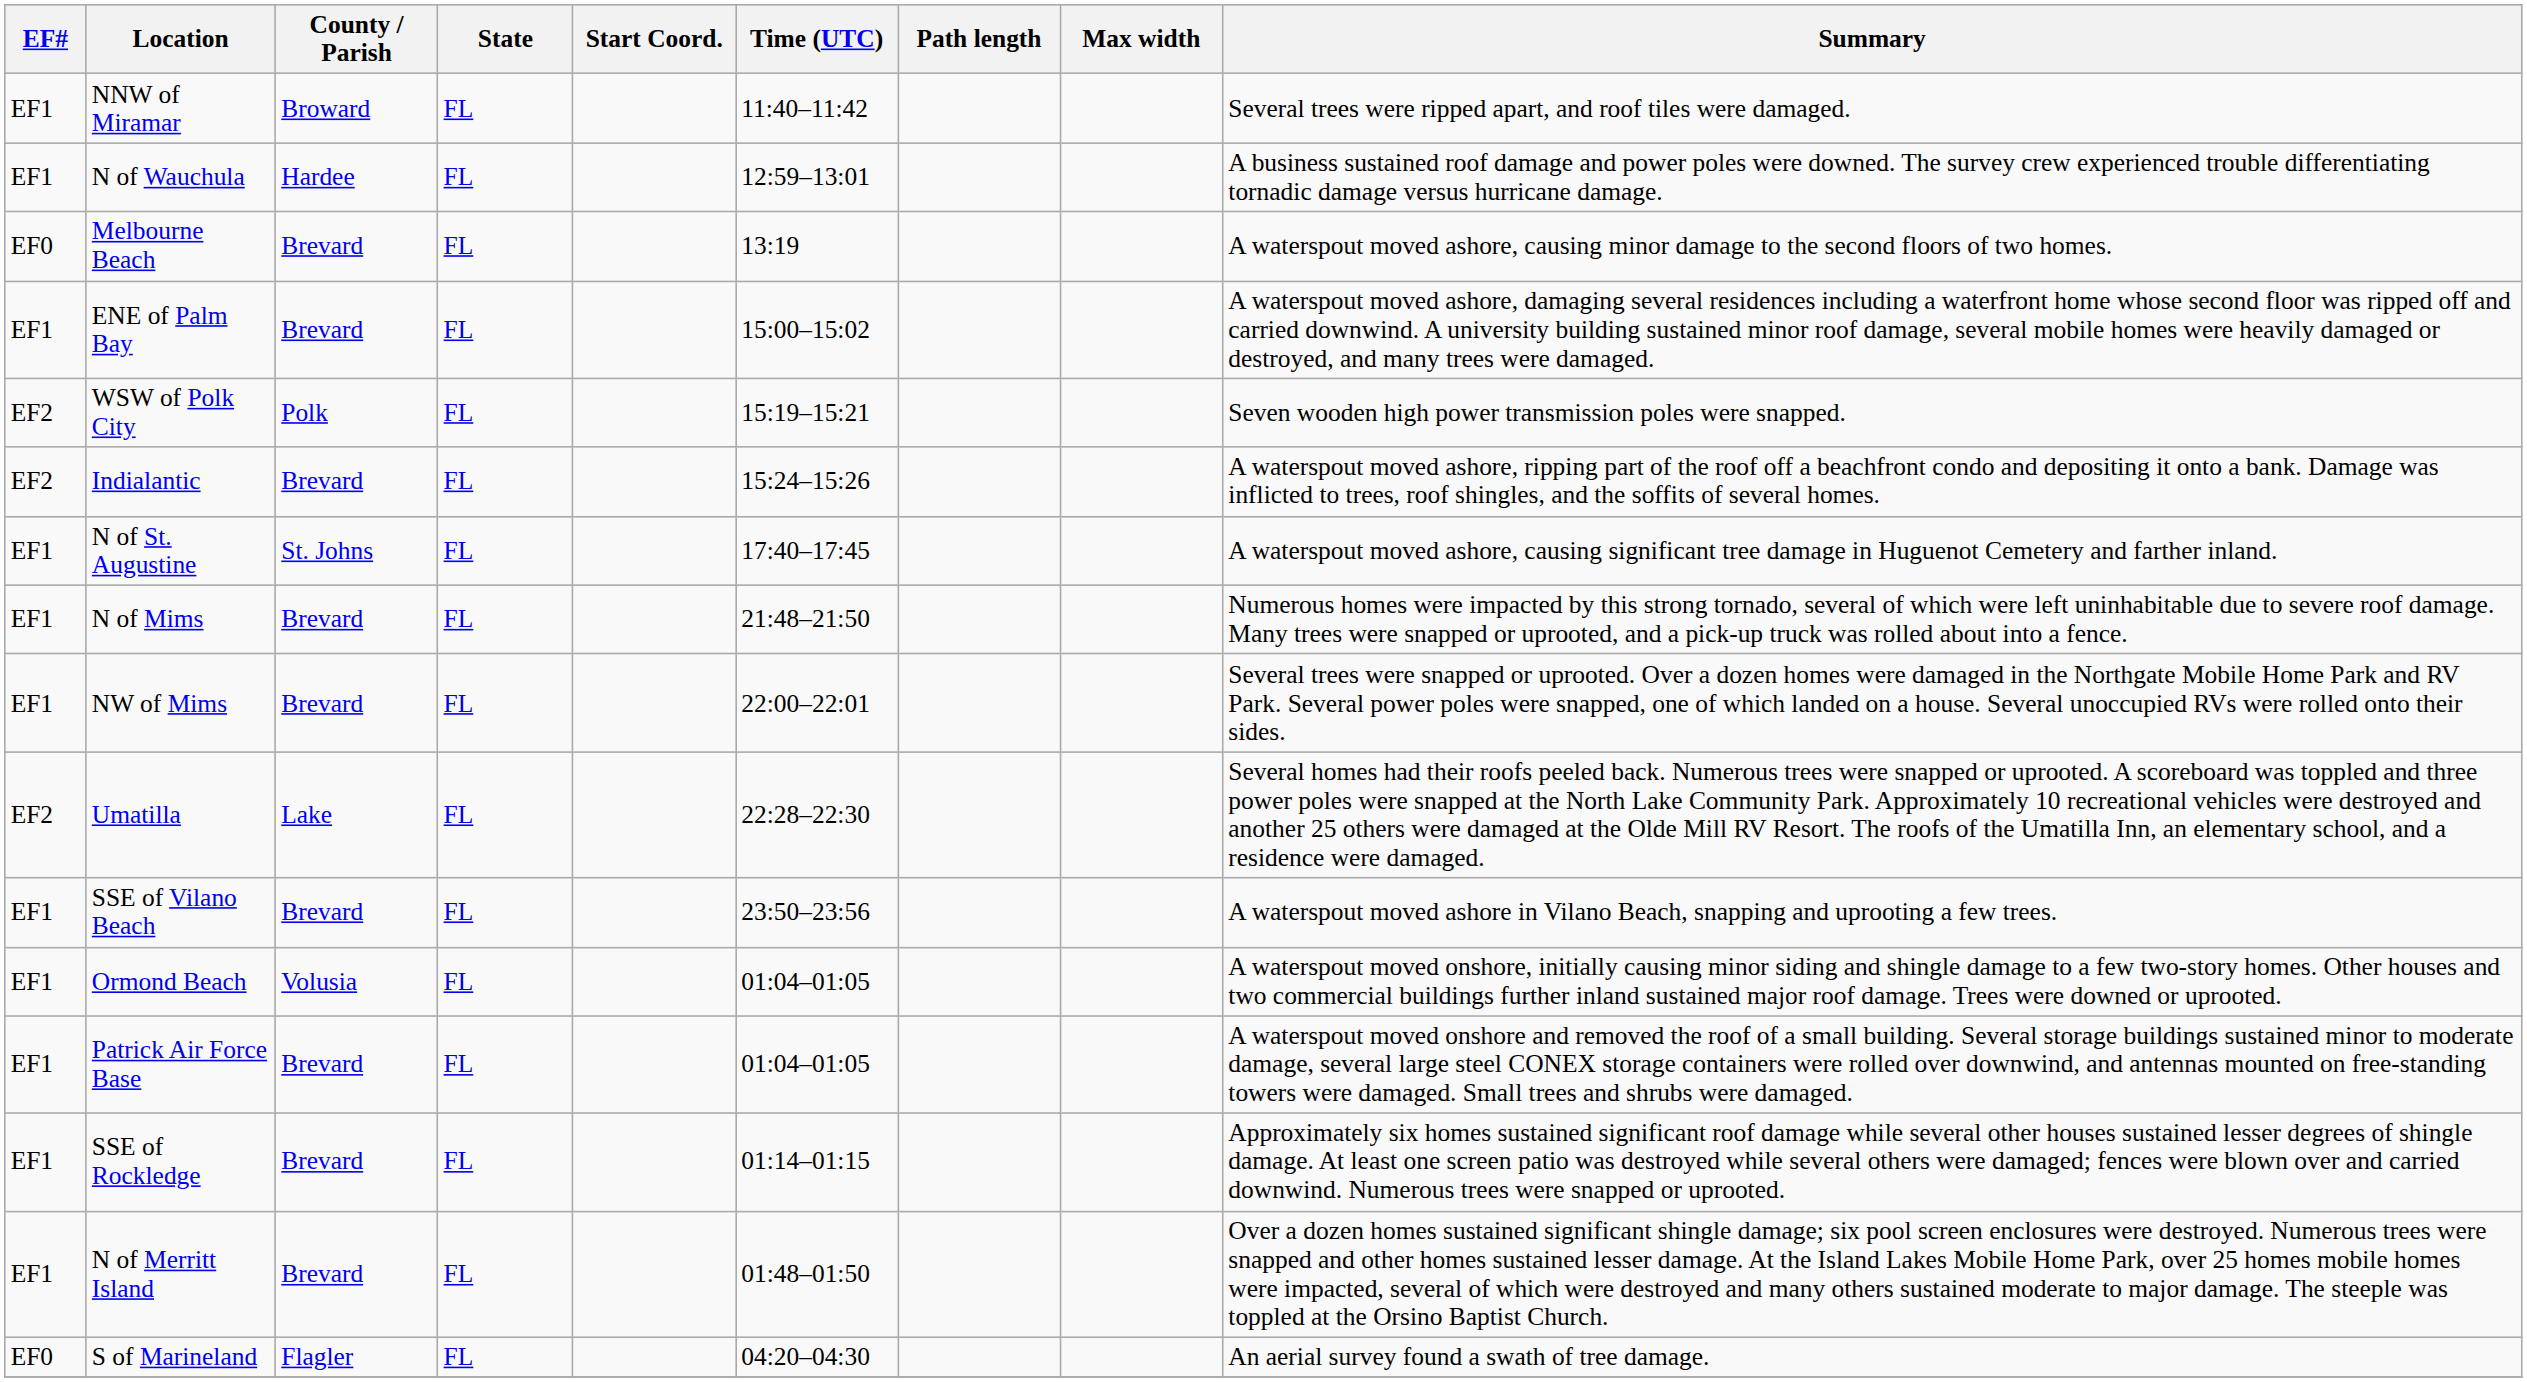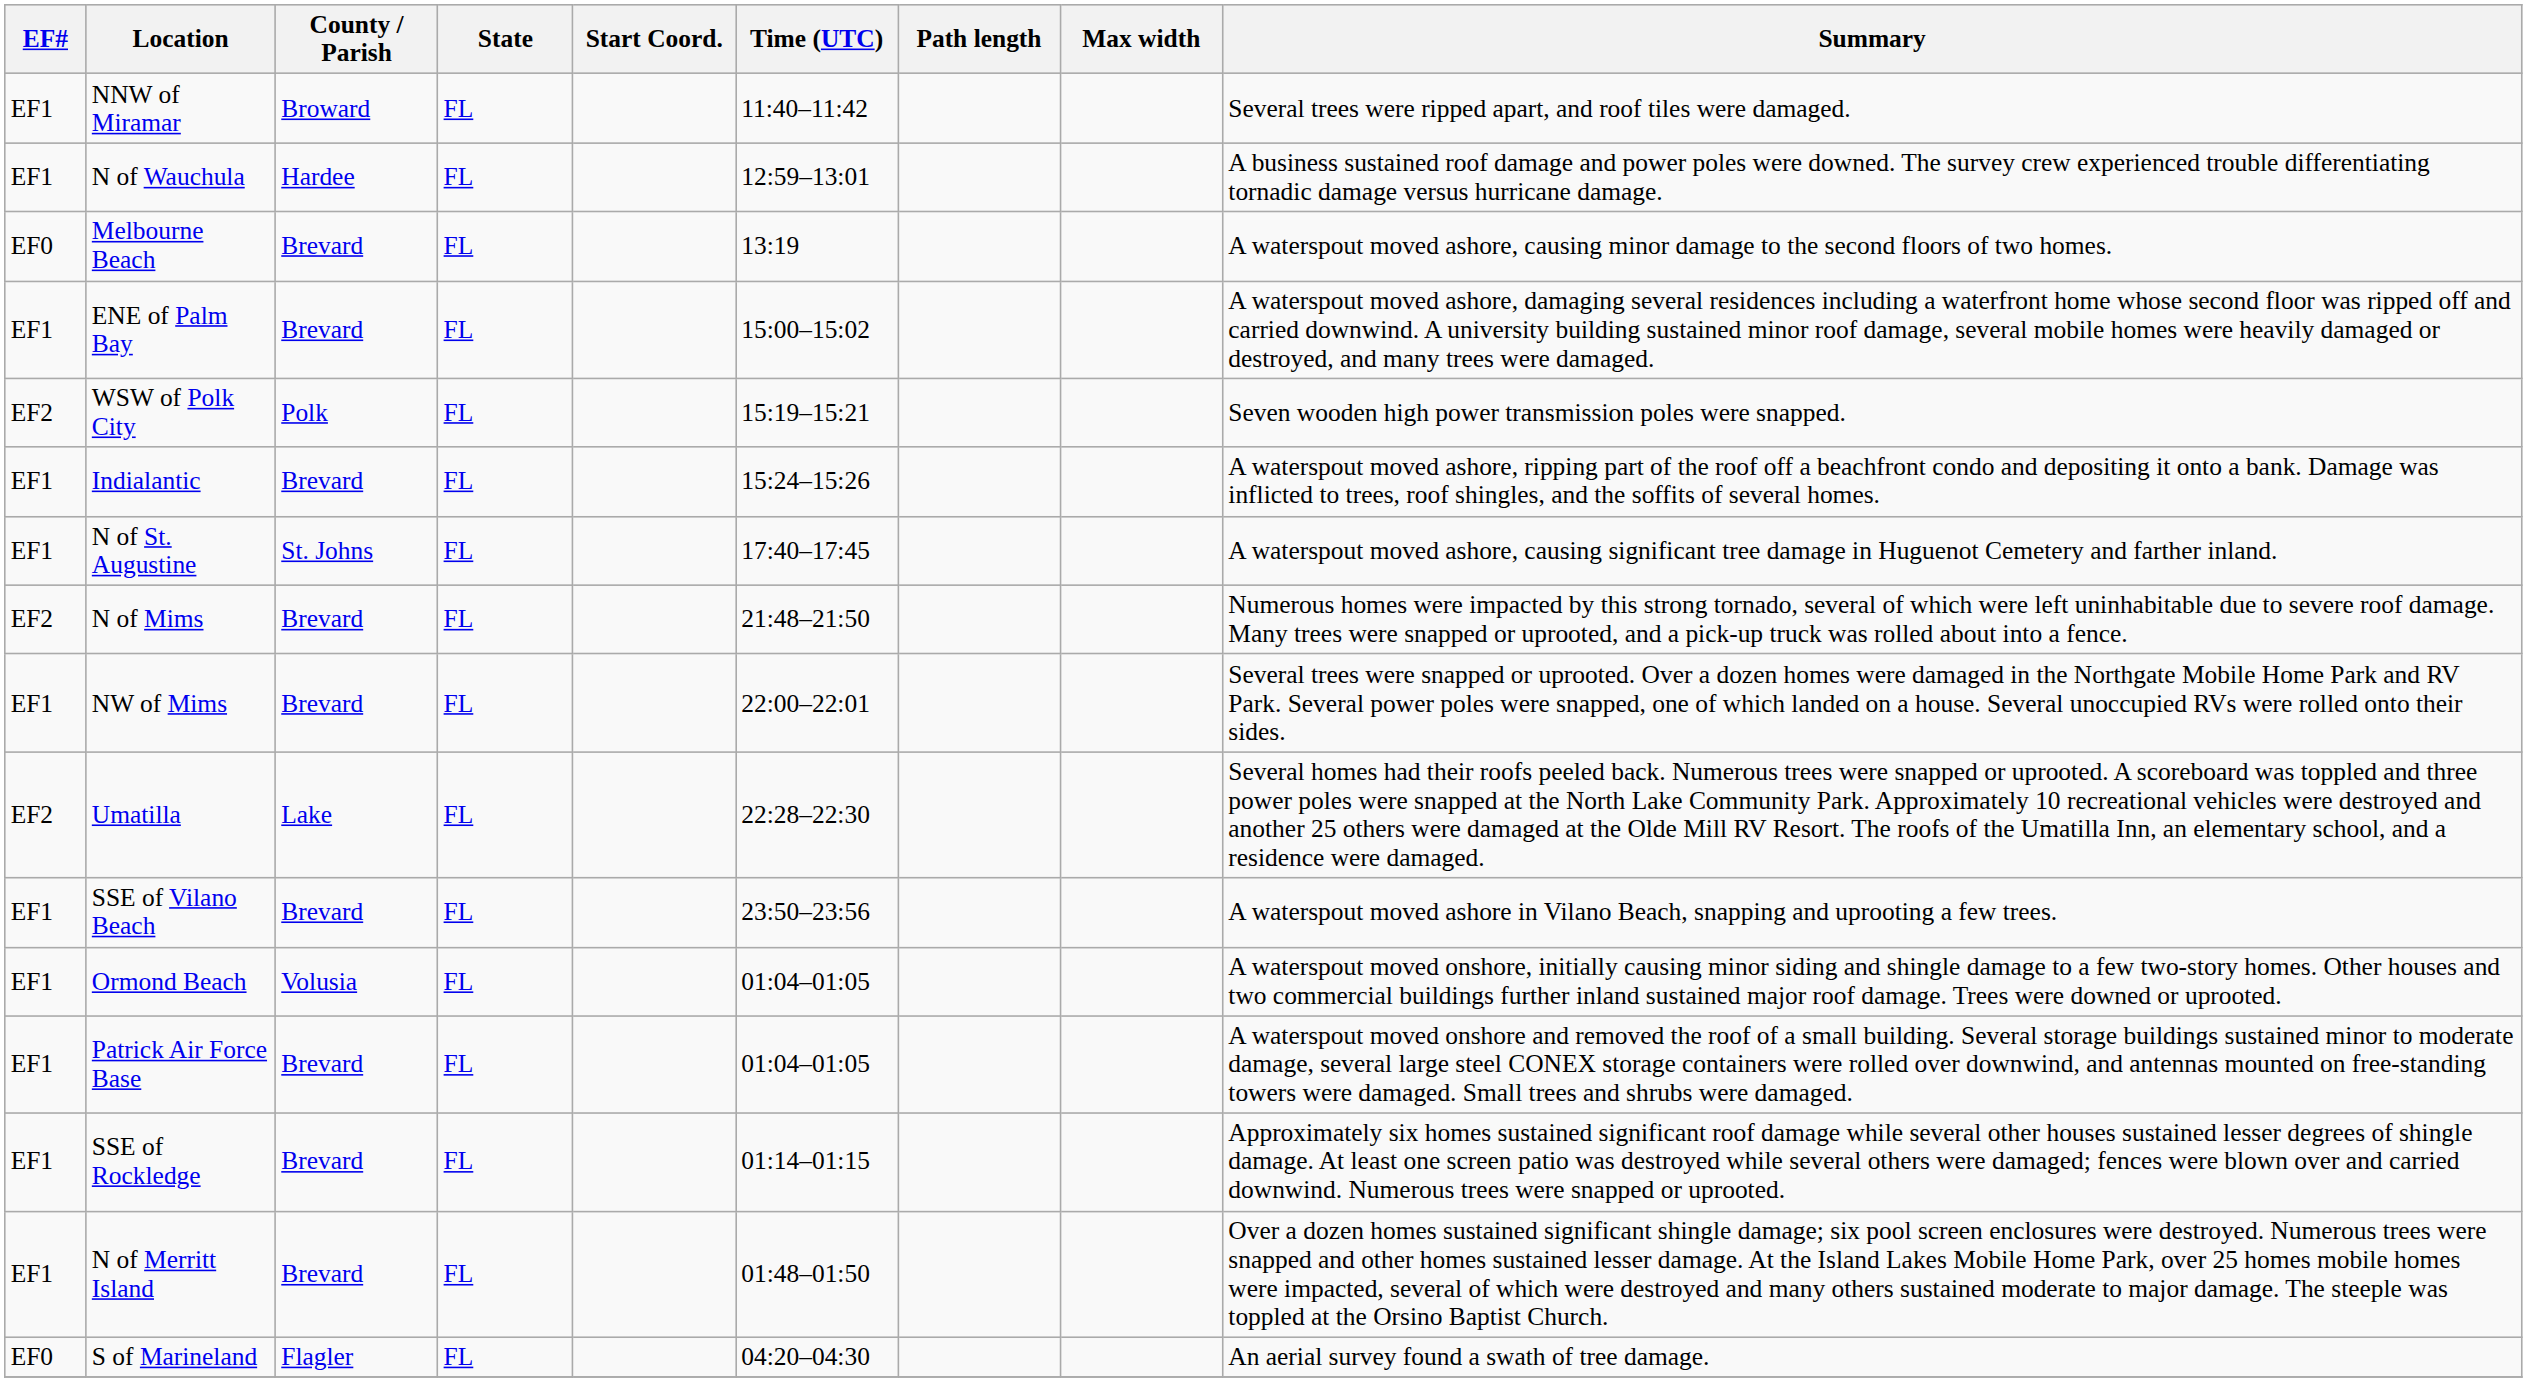(32, 481) EF2 -> (32, 481) EF1
(32, 619) EF1 -> (32, 619) EF2
